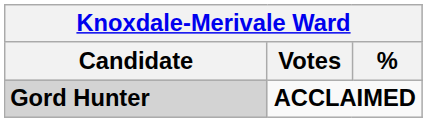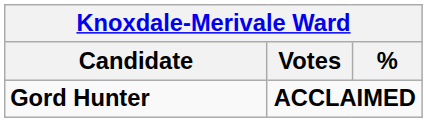(80, 98) lightgrey background -> (80, 98) no background
